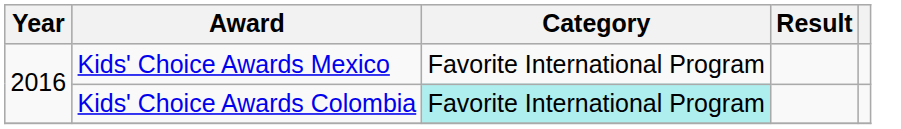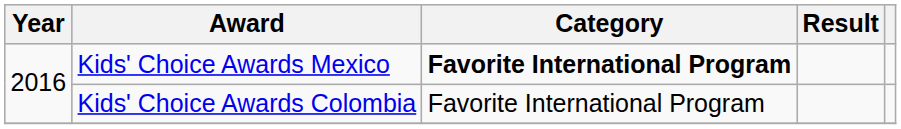(596, 63) normal -> (609, 63) bold
(596, 103) paleturquoise background -> (596, 103) no background
